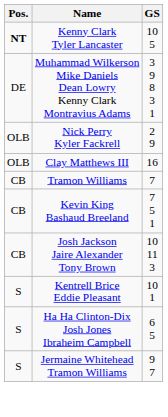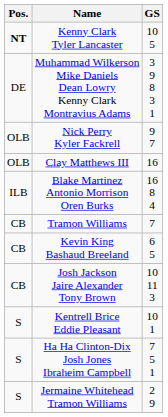(152, 137) 2 9 -> (152, 137) 9 7
+ row: (87, 193)
(152, 211) 7 5 1 -> (152, 248) 6 5
(152, 329) 6 5 -> (152, 359) 7 5 1
(152, 366) 9 7 -> (152, 396) 2 9
